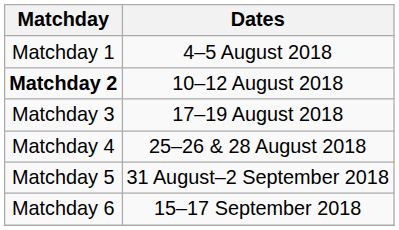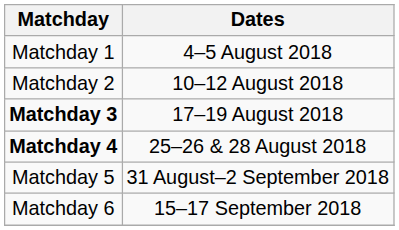(63, 83) bold -> (63, 83) normal
(63, 114) normal -> (63, 114) bold
(63, 146) normal -> (63, 146) bold
